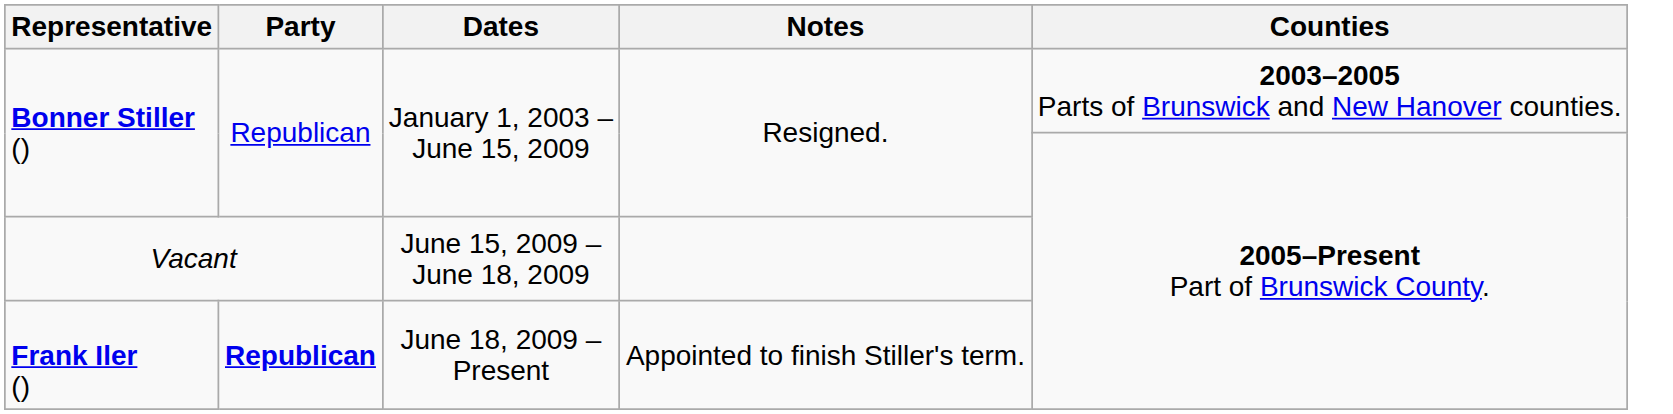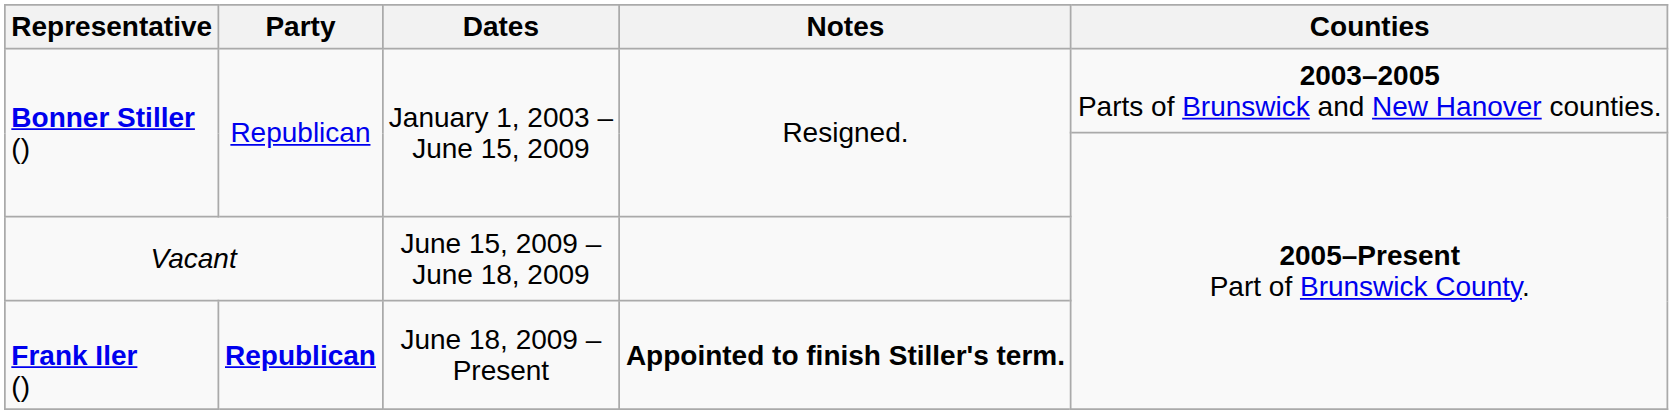(825, 354) normal -> (845, 354) bold
